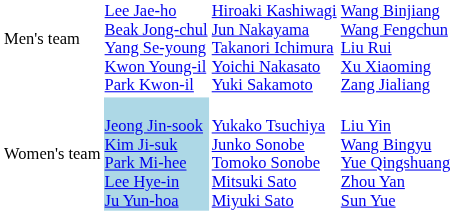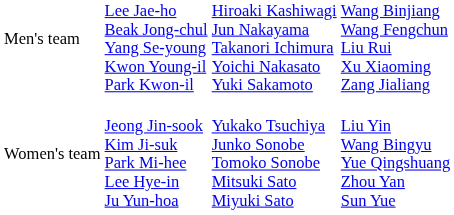(154, 163) lightblue background -> (154, 163) no background
